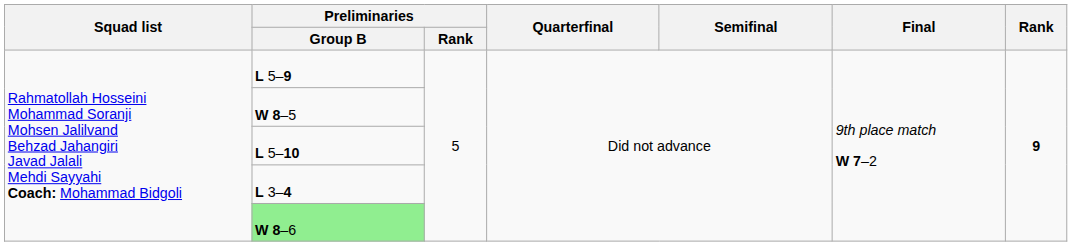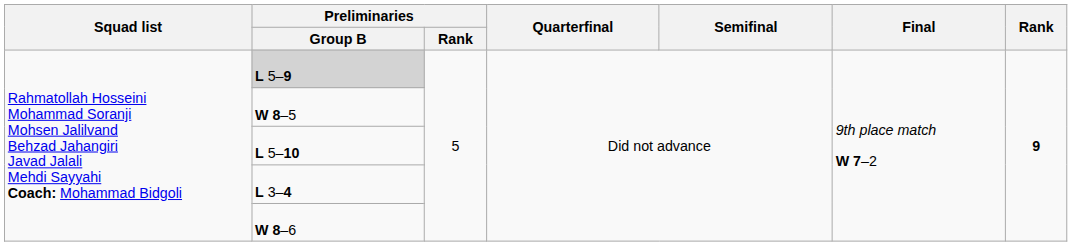(273, 77) no background -> (273, 77) lightgrey background
(276, 230) lightgreen background -> (276, 230) no background
